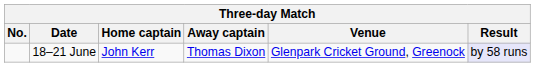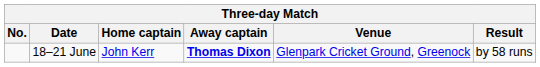(226, 52) normal -> (229, 52) bold
(499, 52) lavender background -> (504, 52) no background
